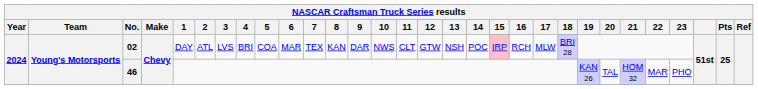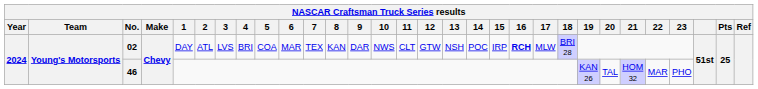(500, 47) pink background -> (500, 47) no background
(521, 47) normal -> (521, 47) bold
